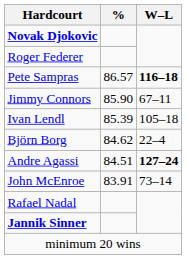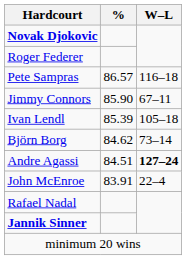(158, 77) bold -> (159, 77) normal
(152, 139) 22–4 -> (155, 139) 73–14
(155, 181) 73–14 -> (152, 181) 22–4
